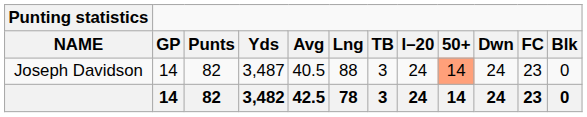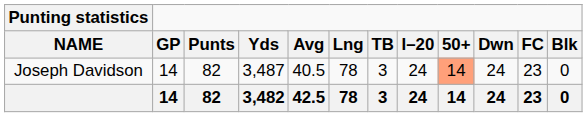(348, 71) 88 -> (348, 71) 78
